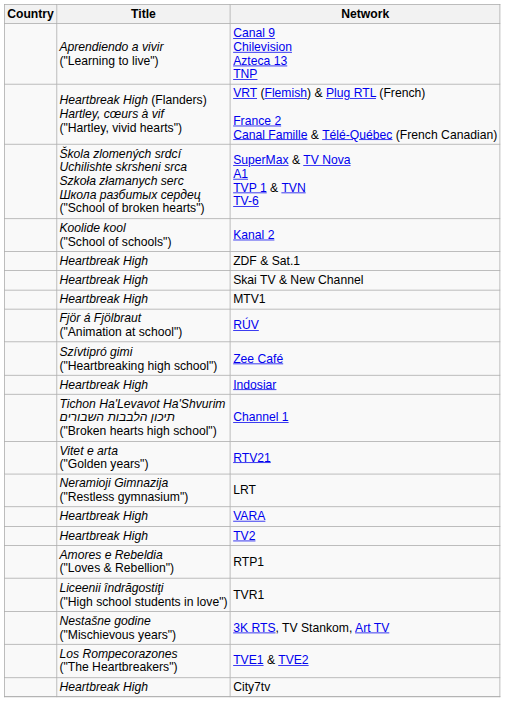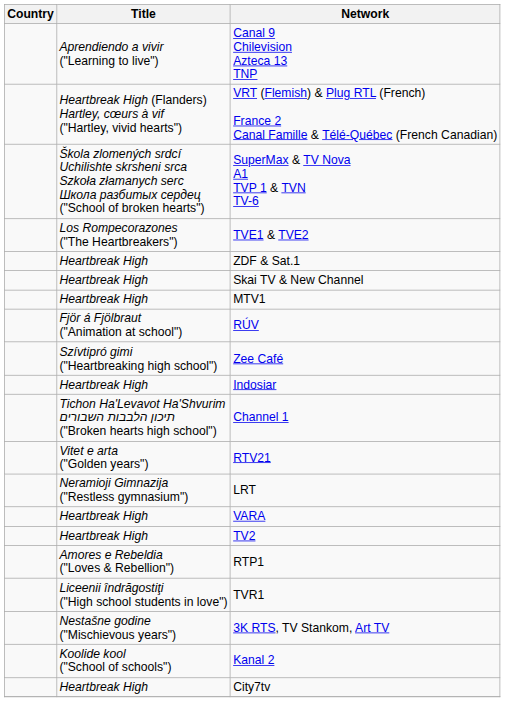rows swapped: (254, 234) <-> (271, 660)
